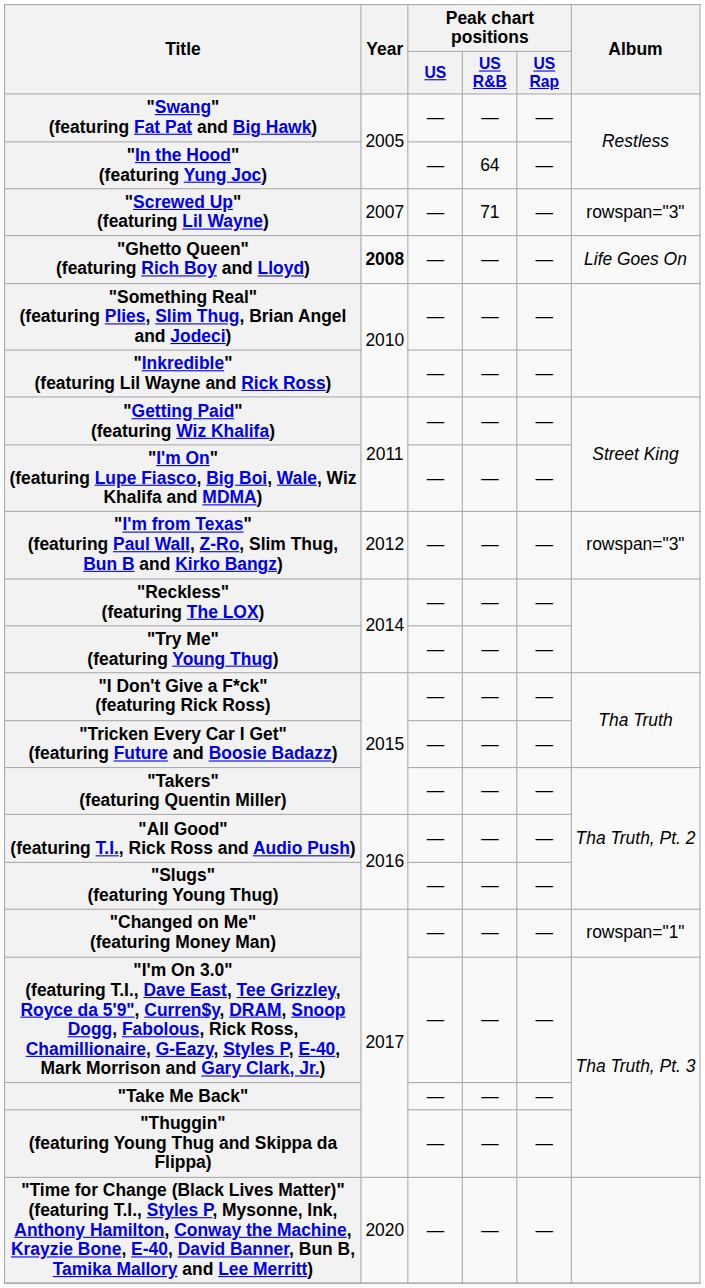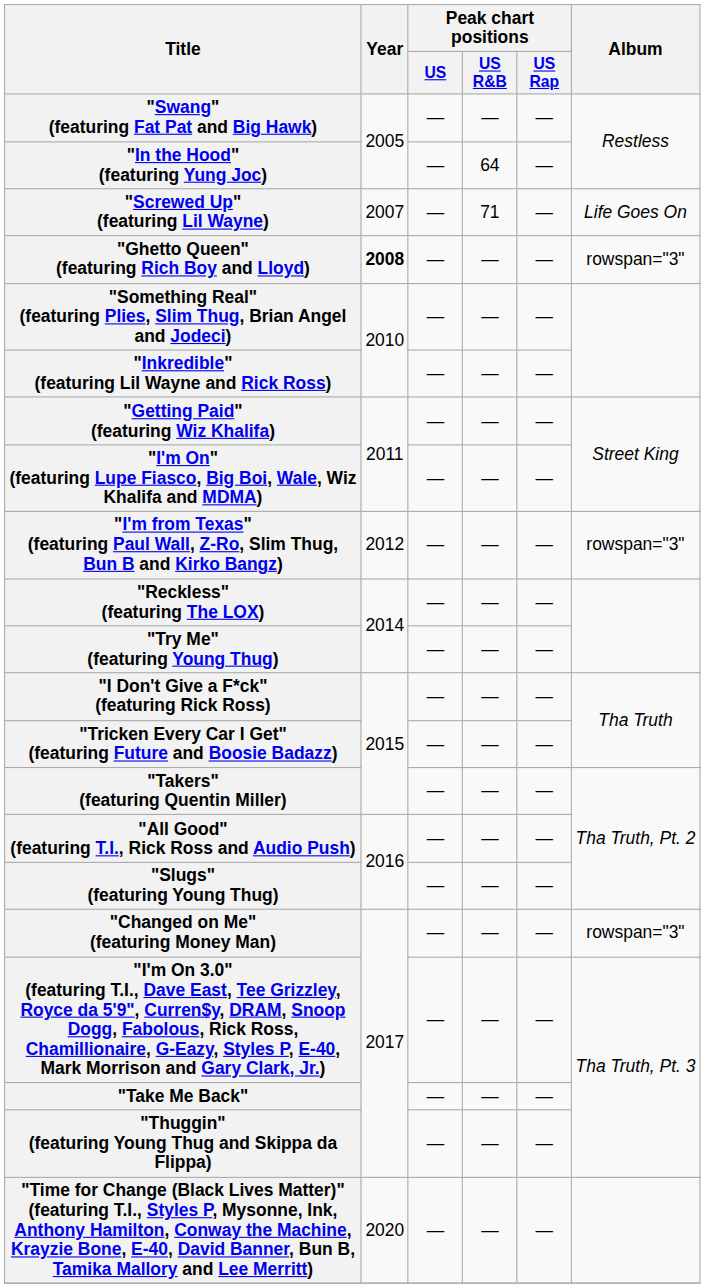(635, 212) rowspan="3" -> (635, 212) Life Goes On
(635, 259) Life Goes On -> (635, 259) rowspan="3"
(635, 932) rowspan="1" -> (635, 932) rowspan="3"
